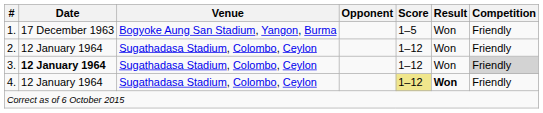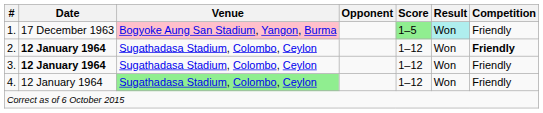(228, 31) no background -> (228, 31) pink background
(407, 31) no background -> (407, 31) lightgreen background
(445, 31) no background -> (445, 31) paleturquoise background
(62, 48) normal -> (63, 48) bold
(492, 48) normal -> (494, 48) bold
(492, 65) lightgrey background -> (492, 65) no background
(218, 83) no background -> (218, 83) lightgreen background
(410, 83) khaki background -> (410, 83) no background
(445, 83) bold -> (445, 83) normal
